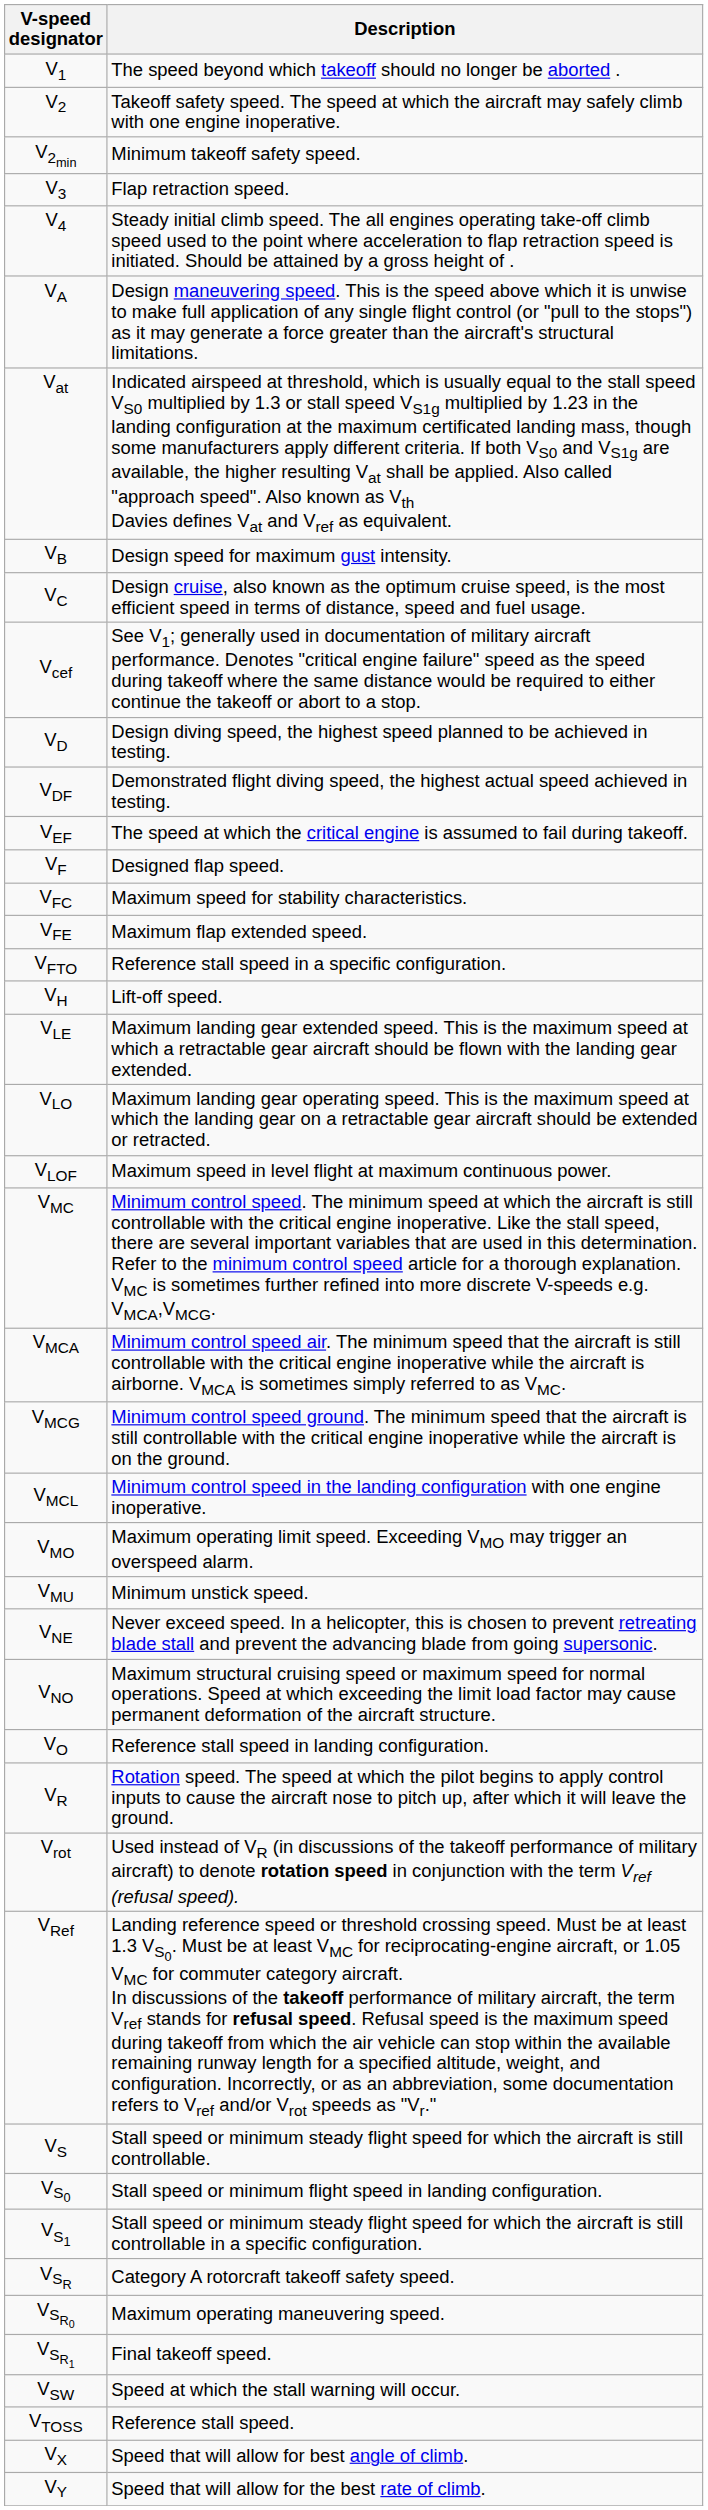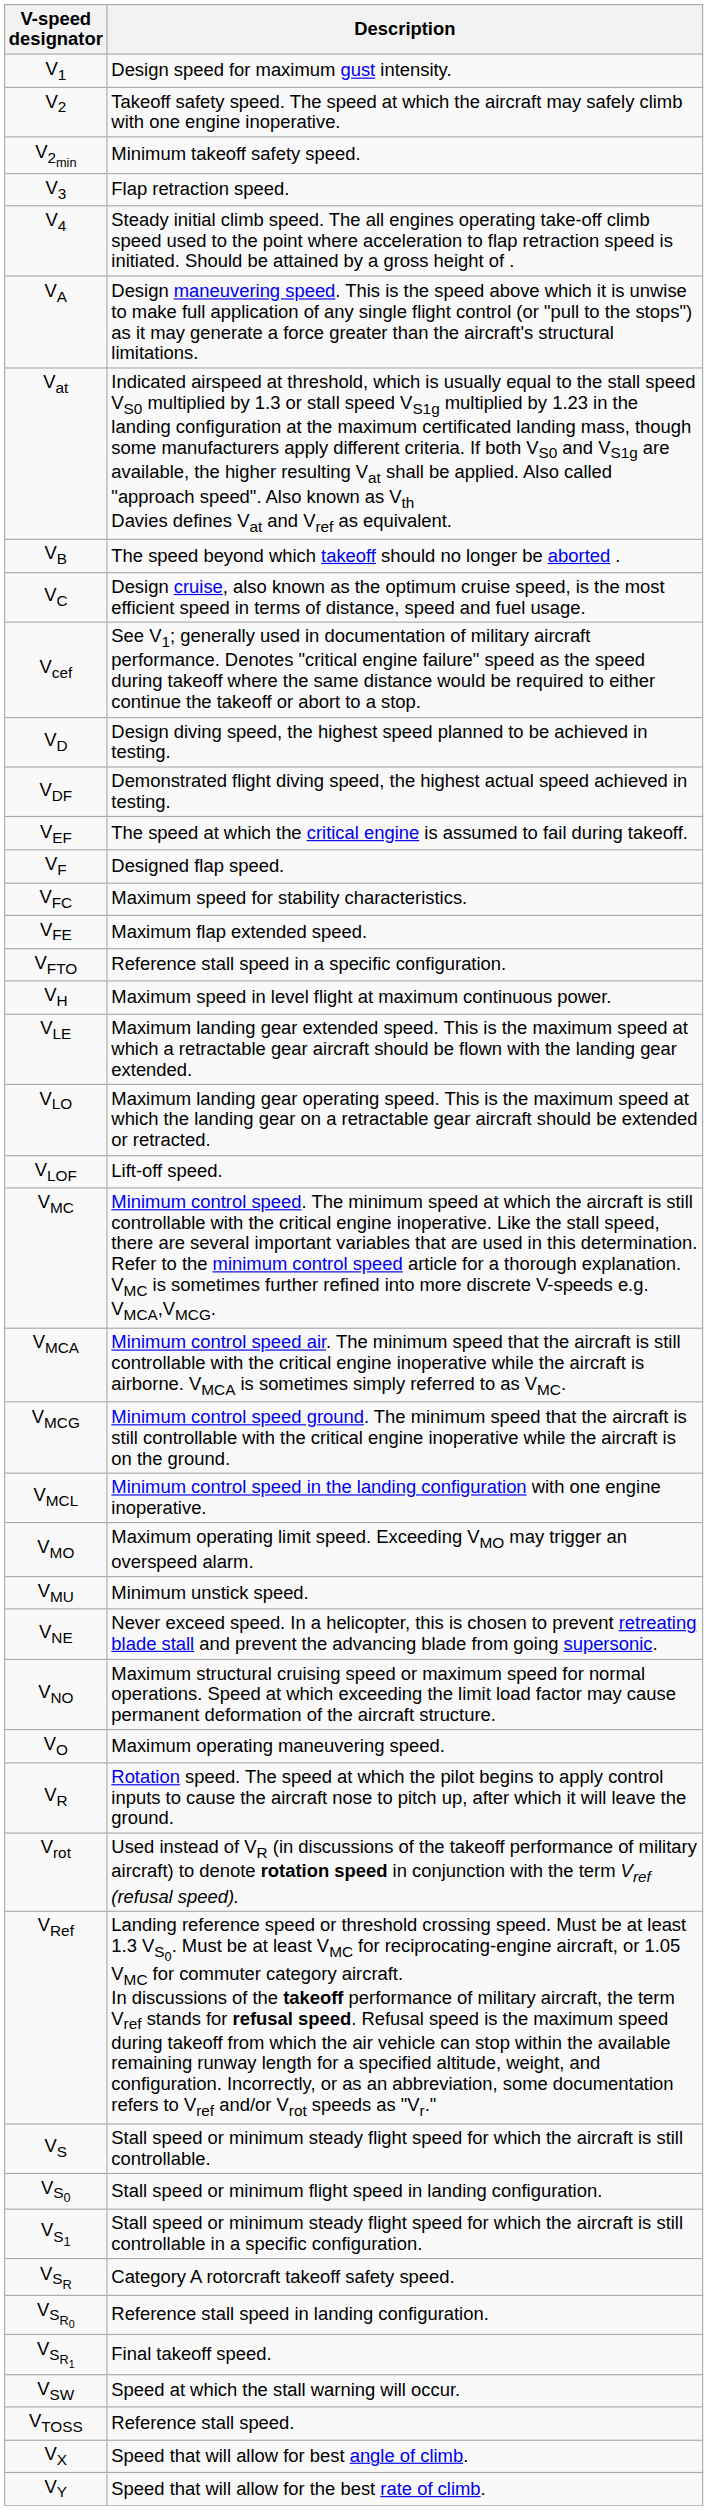(366, 70) The speed beyond which takeoff should no longer be aborted . -> (281, 70) Design speed for maximum gust intensity.
(281, 555) Design speed for maximum gust intensity. -> (366, 555) The speed beyond which takeoff should no longer be aborted .
(167, 997) Lift-off speed. -> (361, 997) Maximum speed in level flight at maximum continuous power.
(361, 1171) Maximum speed in level flight at maximum continuous power. -> (167, 1171) Lift-off speed.
(300, 1745) Reference stall speed in landing configuration. -> (278, 1745) Maximum operating maneuvering speed.
(278, 2314) Maximum operating maneuvering speed. -> (300, 2314) Reference stall speed in landing configuration.
